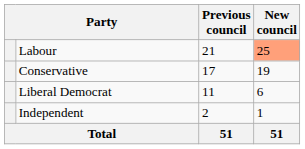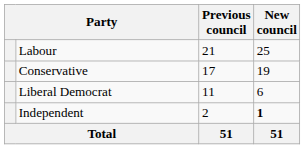(263, 50) lightsalmon background -> (263, 50) no background
(260, 112) normal -> (260, 112) bold
